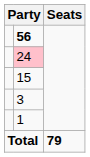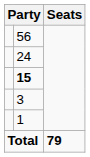(24, 36) bold -> (24, 36) normal
(24, 57) pink background -> (24, 57) no background
(24, 78) normal -> (24, 78) bold
